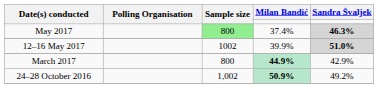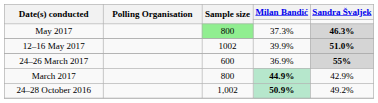(282, 31) 37.4% -> (282, 31) 37.3%
+ row: (54, 61)
